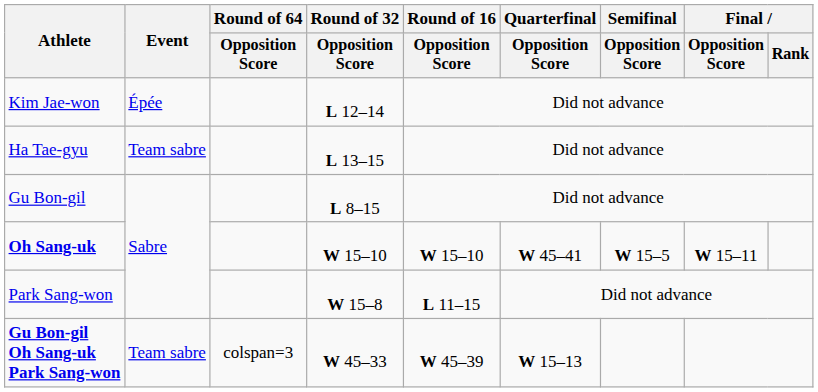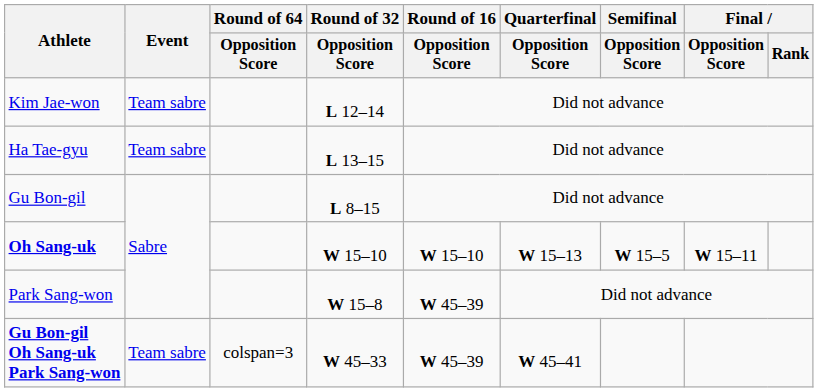(145, 102) Épée -> (167, 102) Team sabre
(550, 256) W 45–41 -> (550, 256) W 15–13
(452, 304) L 11–15 -> (452, 304) W 45–39
(550, 362) W 15–13 -> (550, 362) W 45–41
